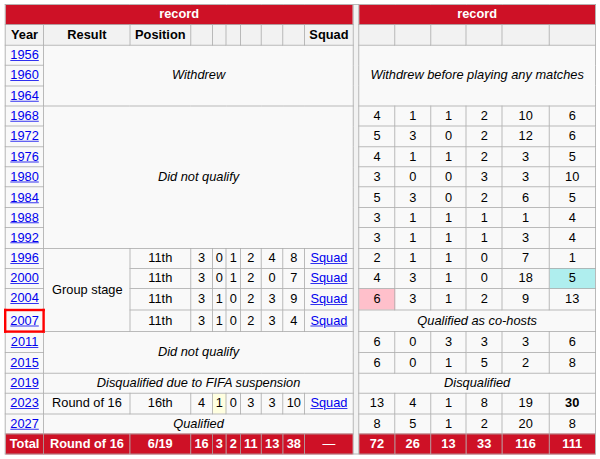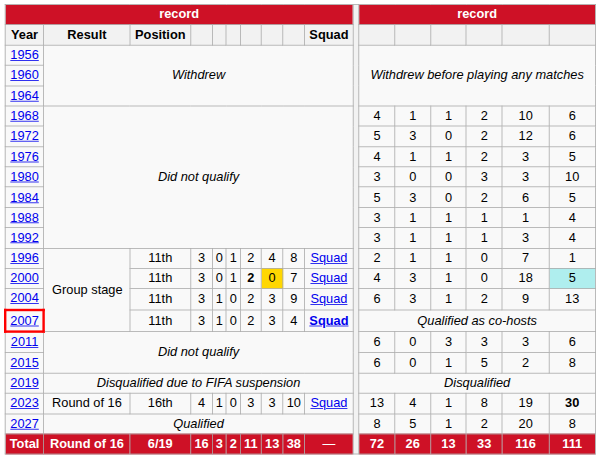(251, 278) normal -> (251, 278) bold
(272, 278) no background -> (272, 278) gold background
(377, 299) pink background -> (377, 299) no background
(329, 320) normal -> (329, 320) bold
(219, 403) lightyellow background -> (219, 403) no background
